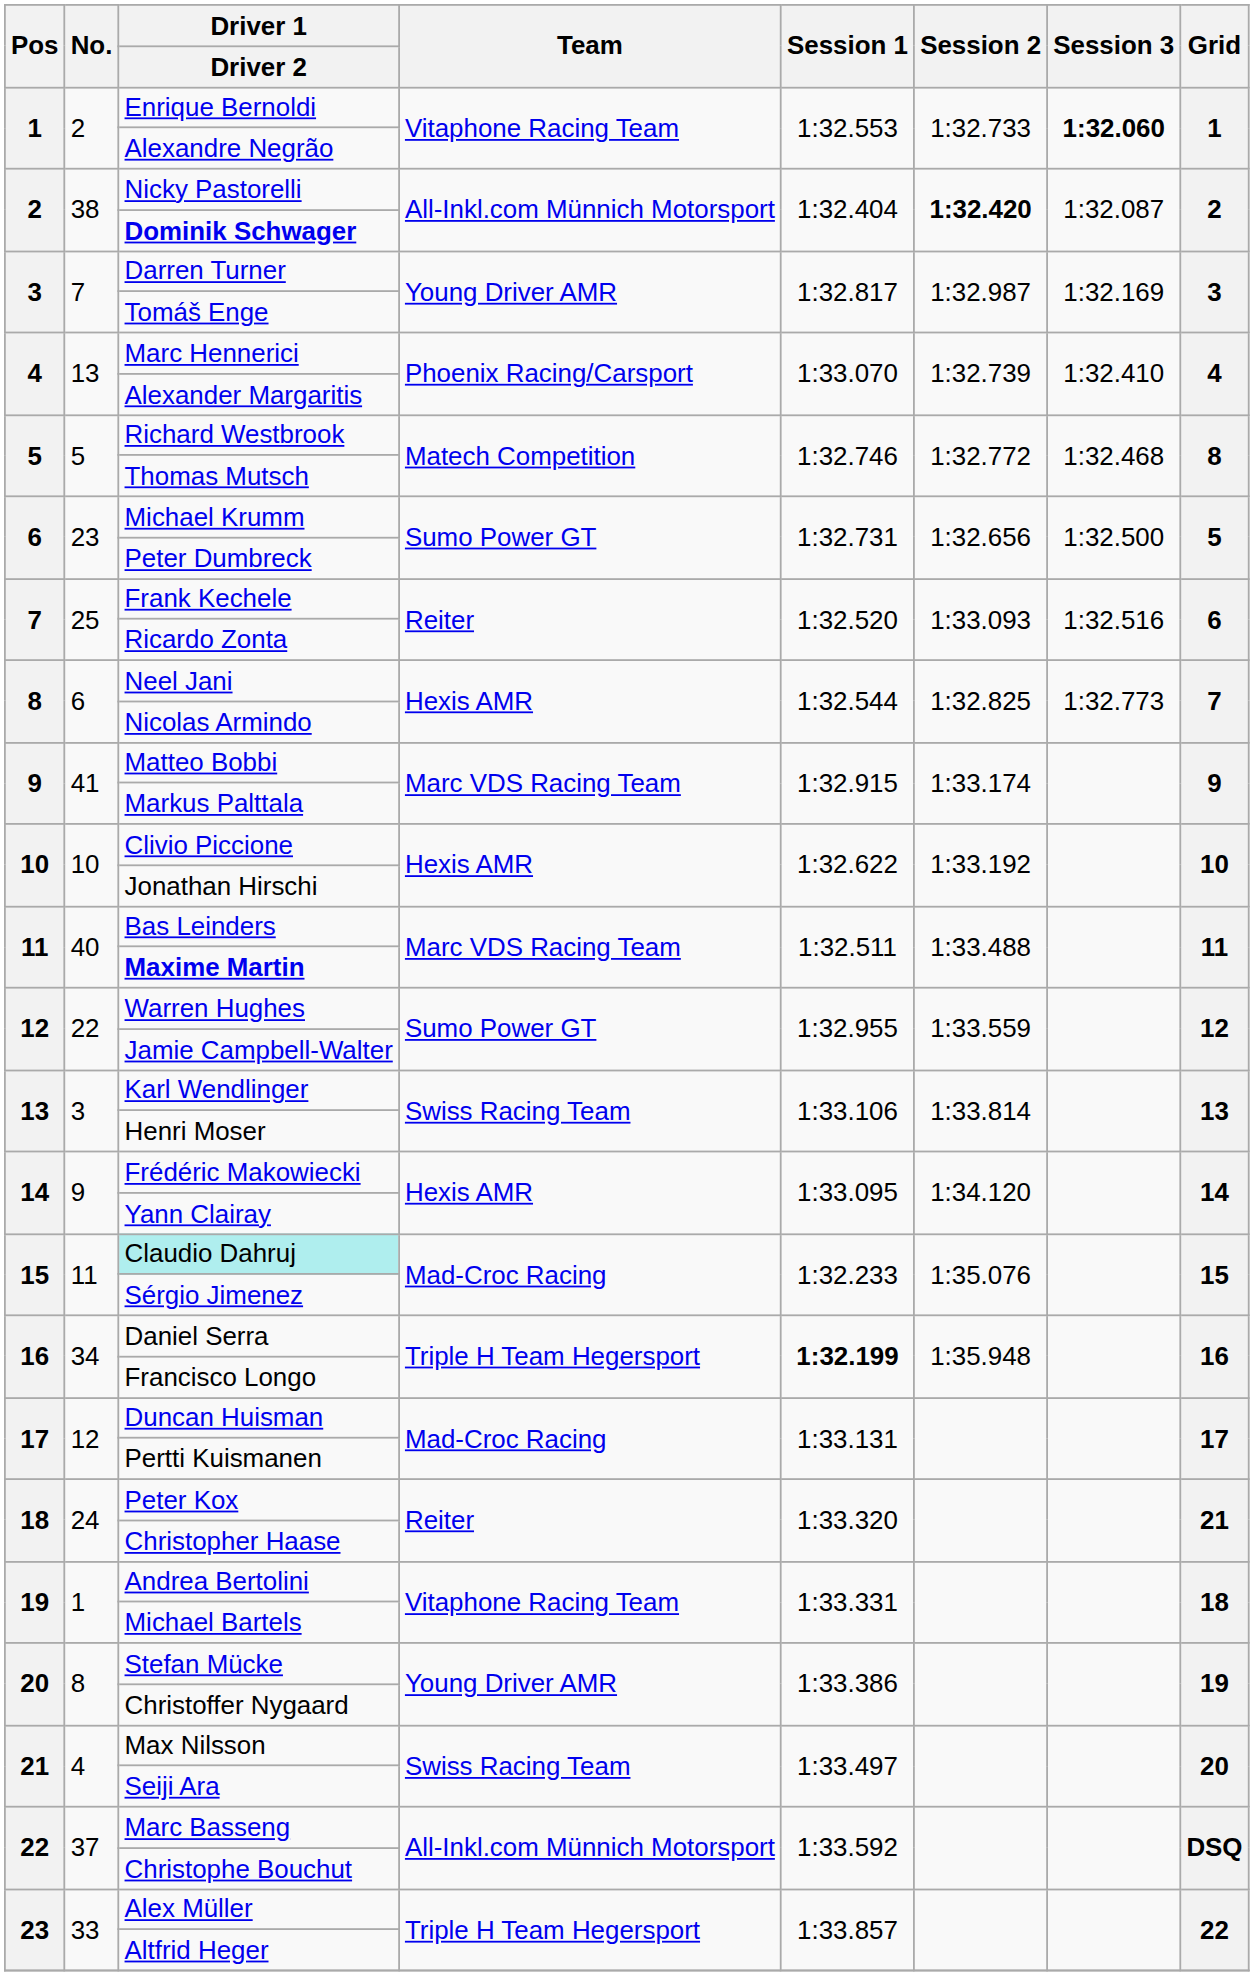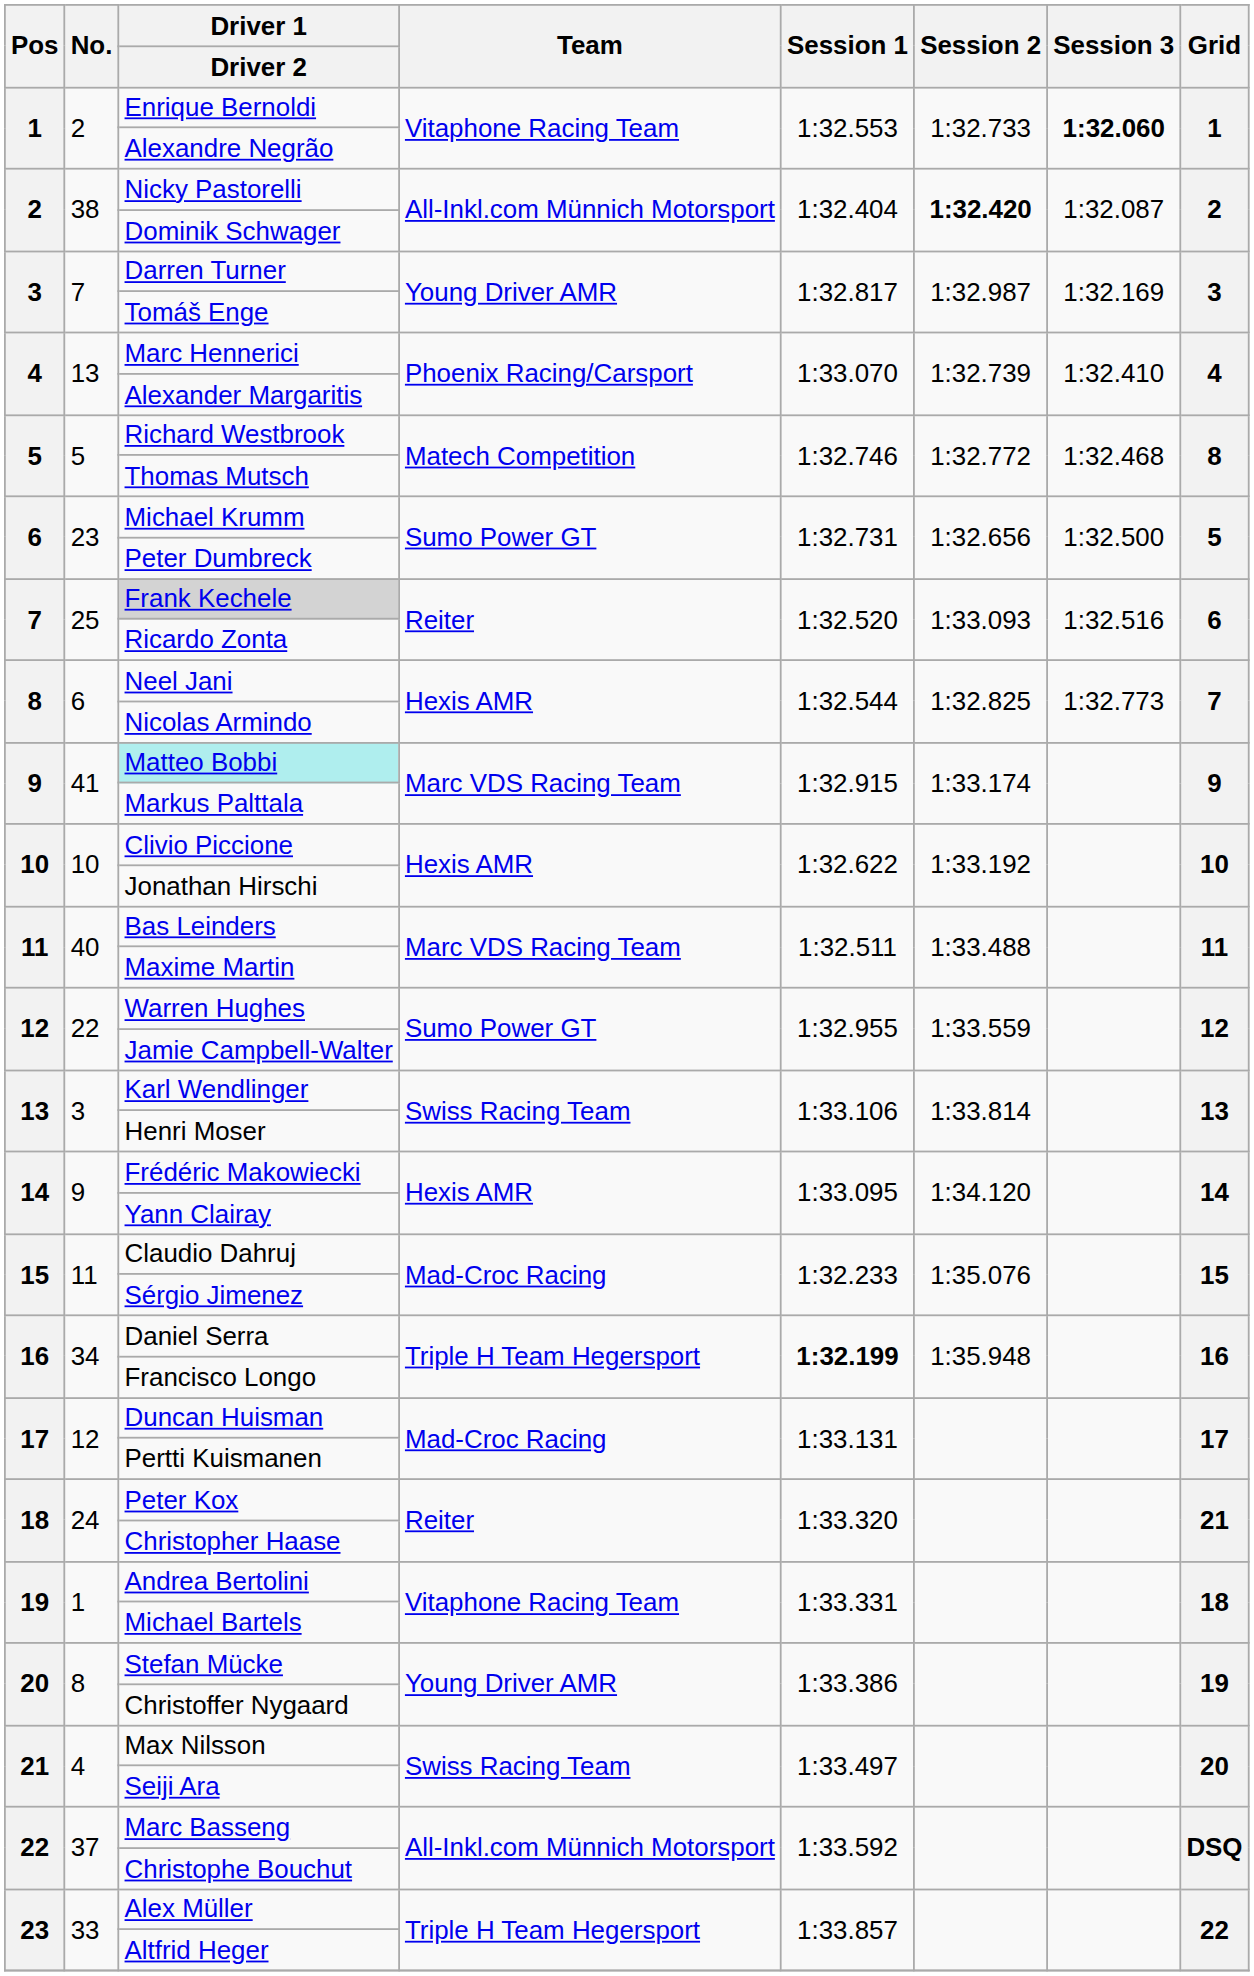(240, 231) bold -> (233, 231) normal
(208, 599) no background -> (208, 599) lightgrey background
(201, 763) no background -> (201, 763) paleturquoise background
(215, 968) bold -> (209, 968) normal
(210, 1254) paleturquoise background -> (210, 1254) no background
